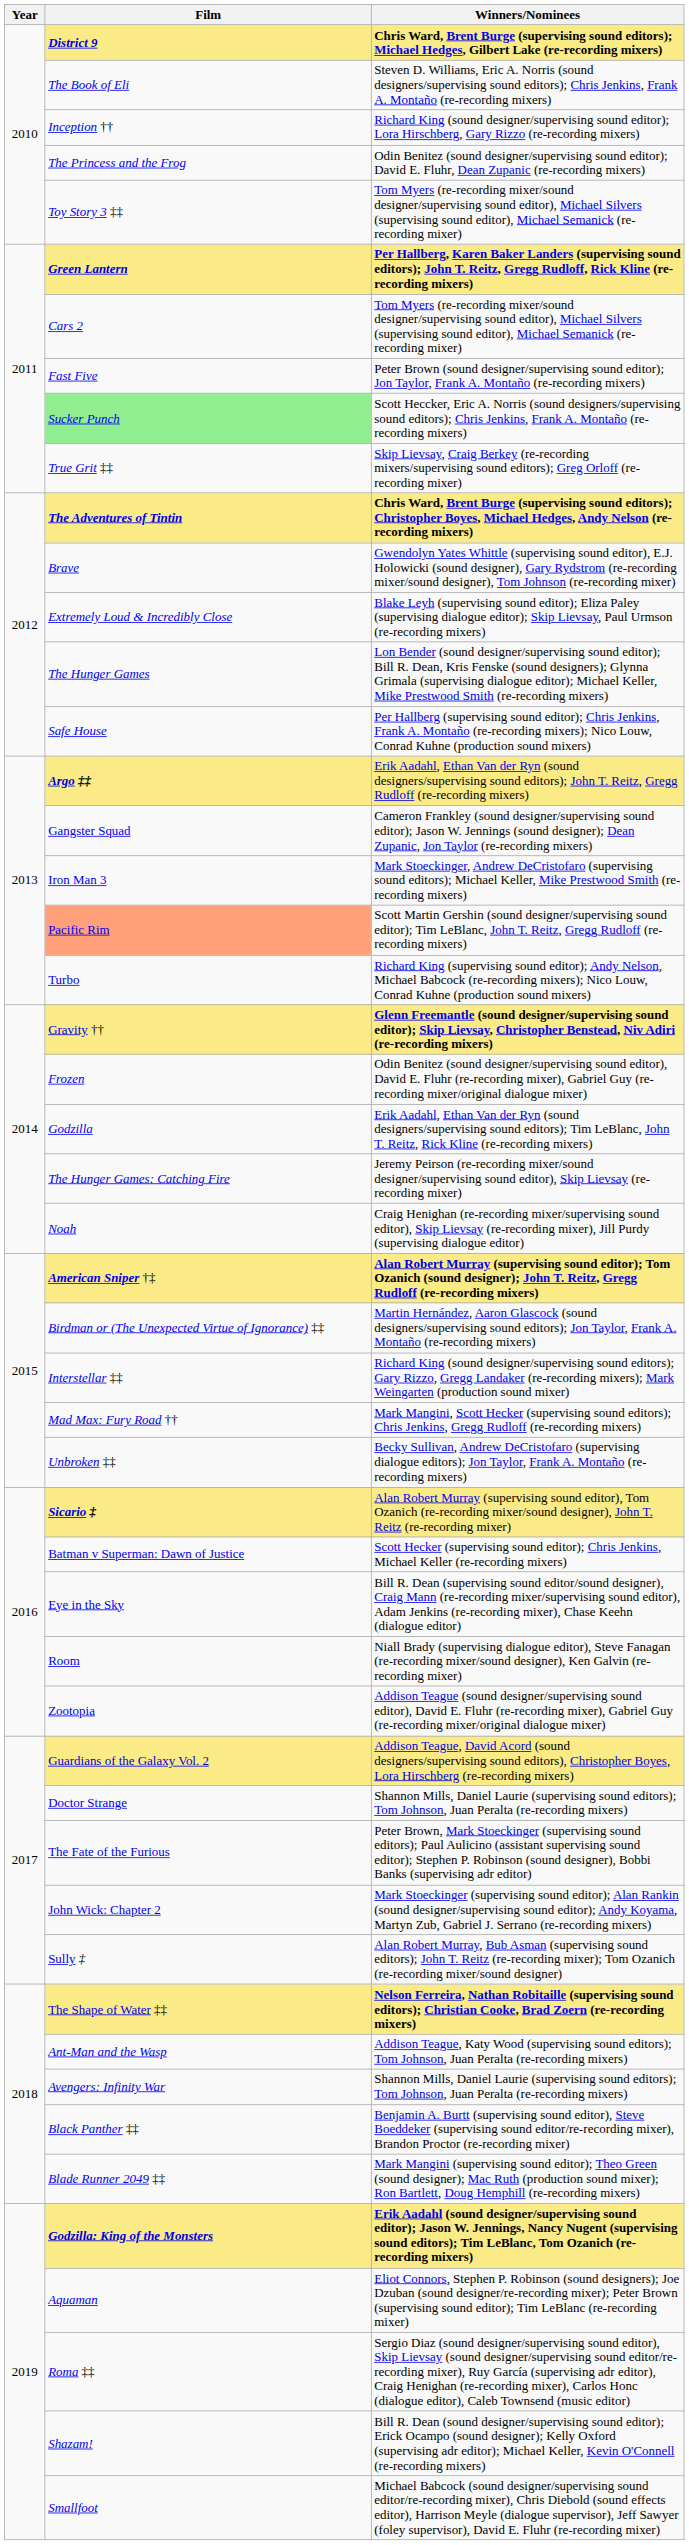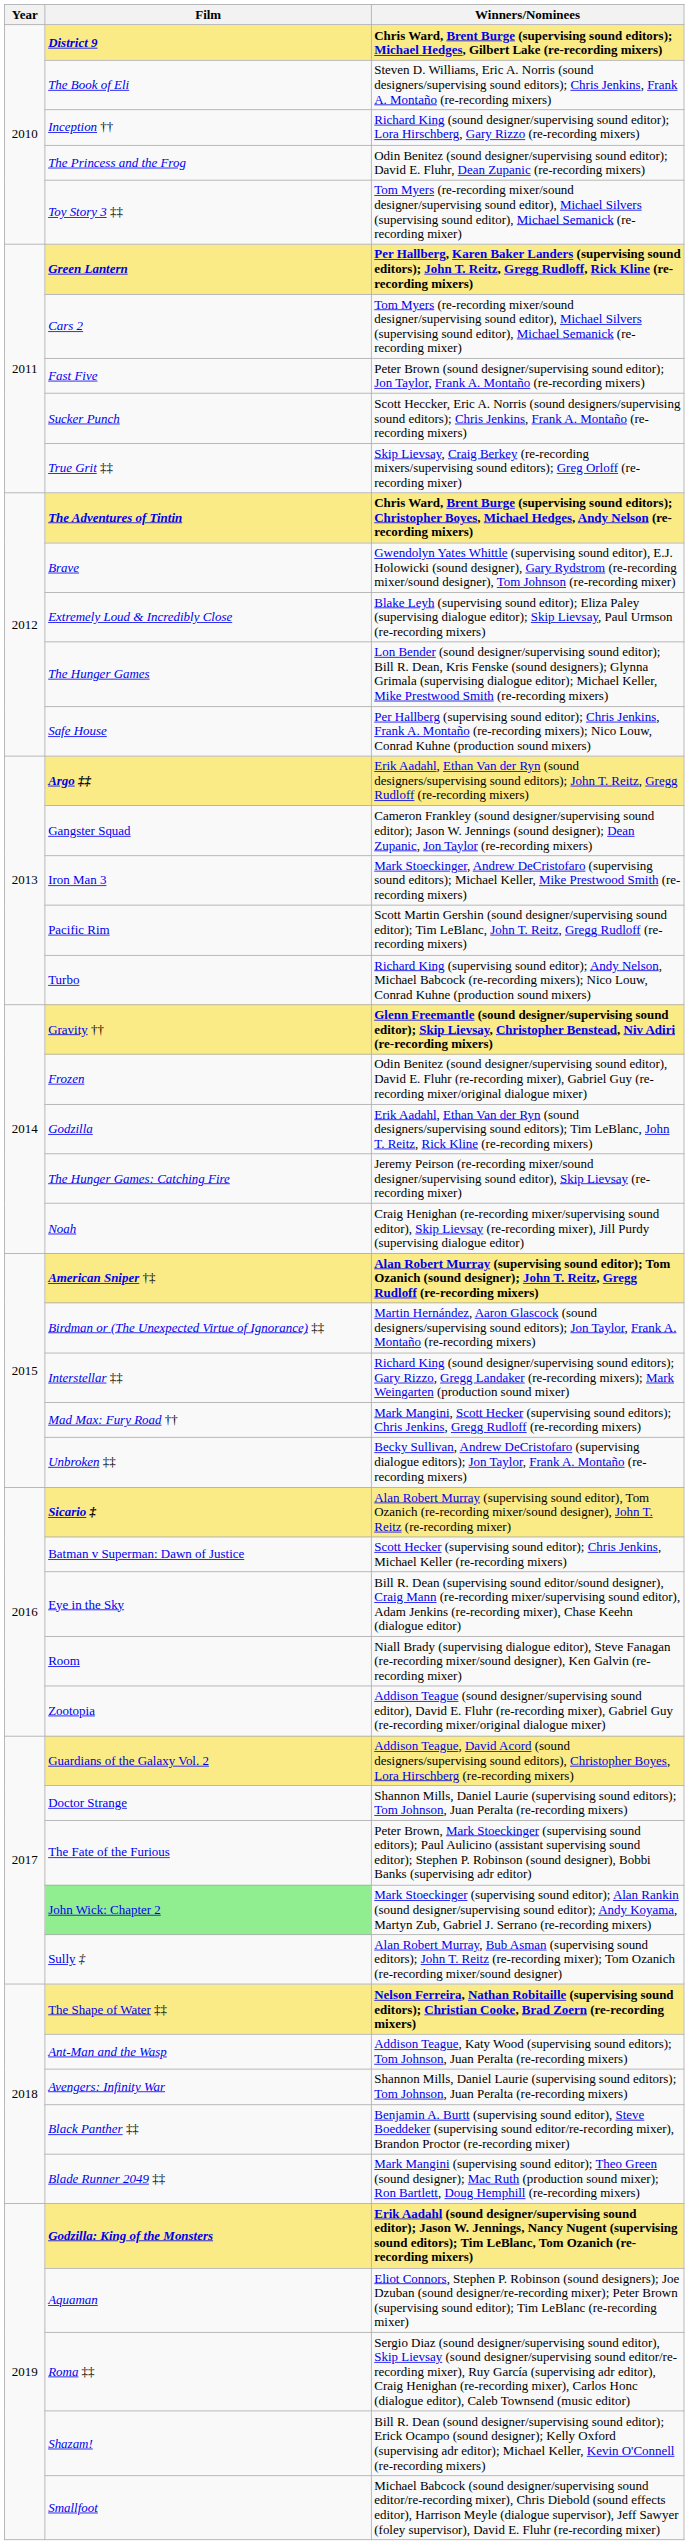(84, 418) lightgreen background -> (84, 418) no background
(79, 930) lightsalmon background -> (79, 930) no background
(104, 1909) no background -> (104, 1909) lightgreen background
